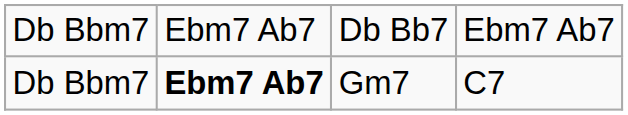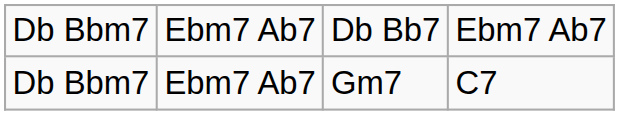(244, 82) bold -> (240, 82) normal
